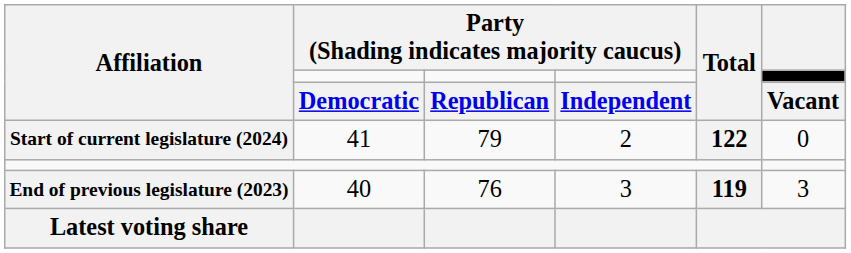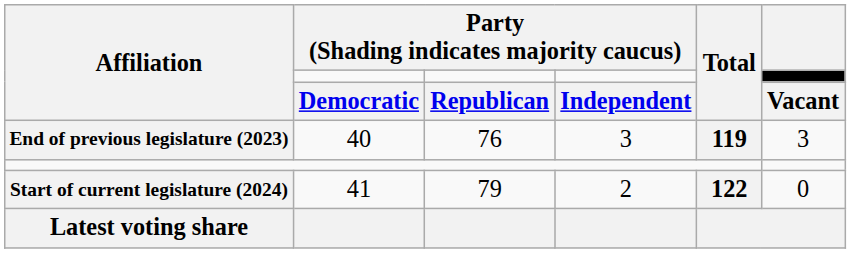rows swapped: (149, 189) <-> (149, 139)
